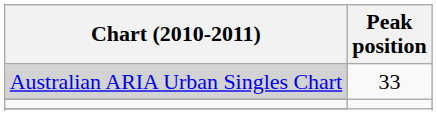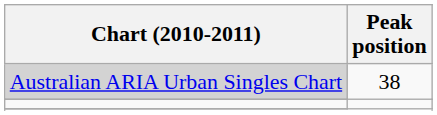(389, 81) 33 -> (389, 81) 38
